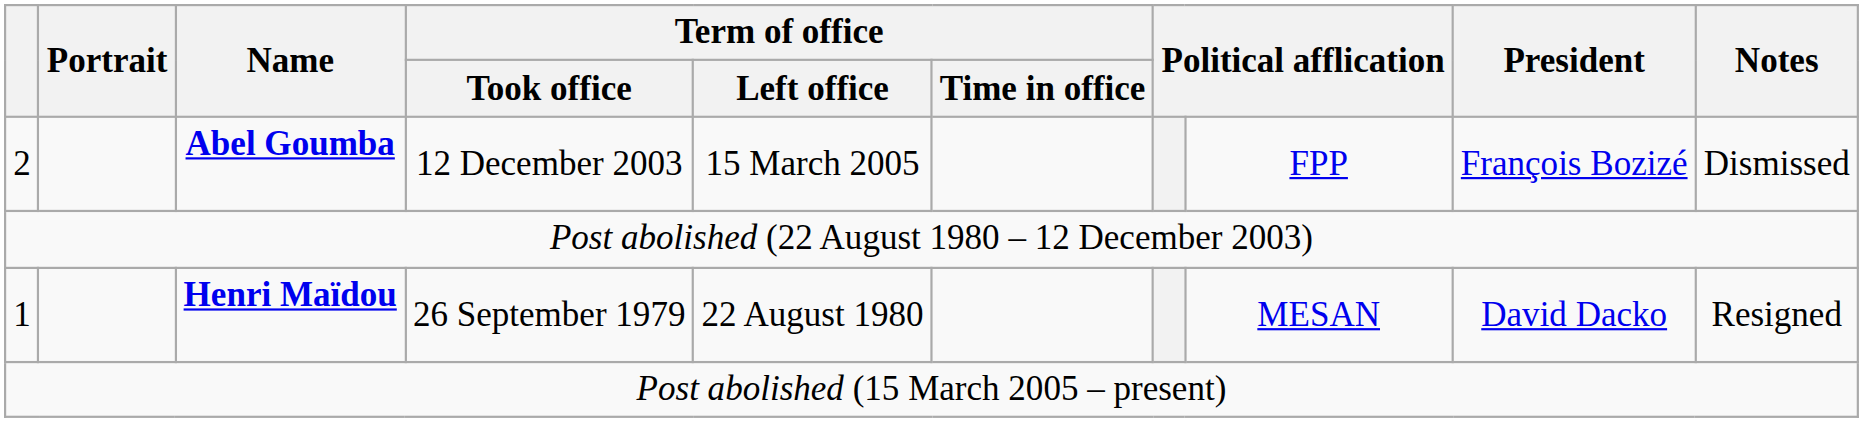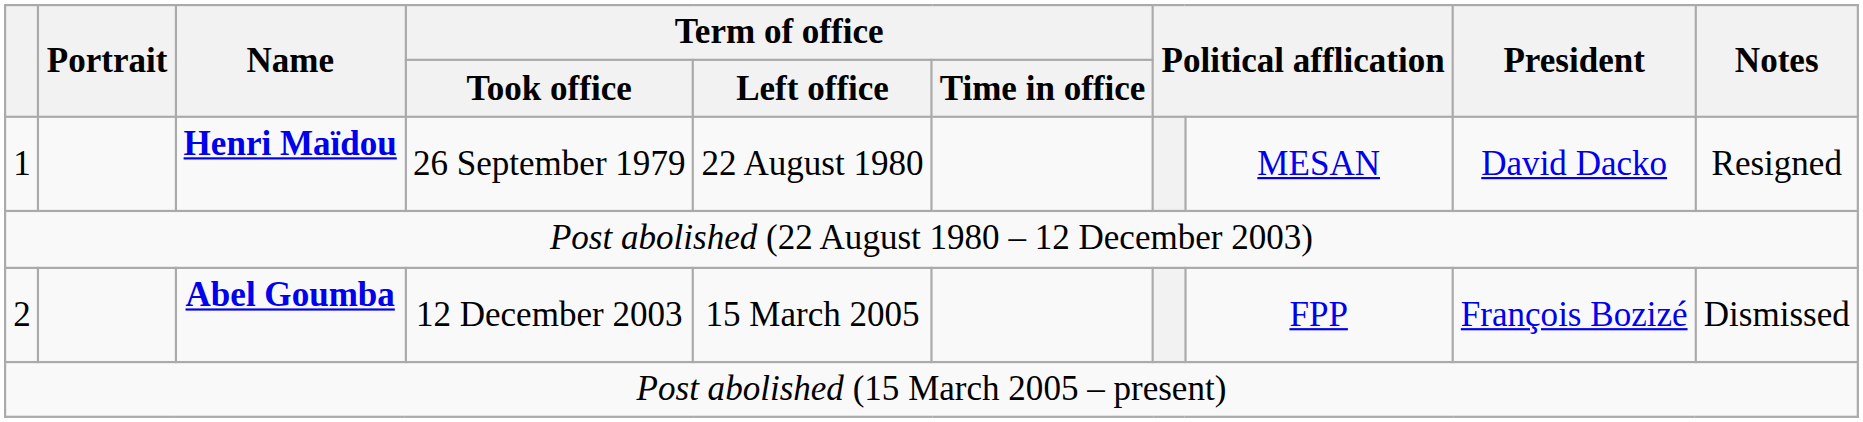rows swapped: (22, 313) <-> (22, 163)
